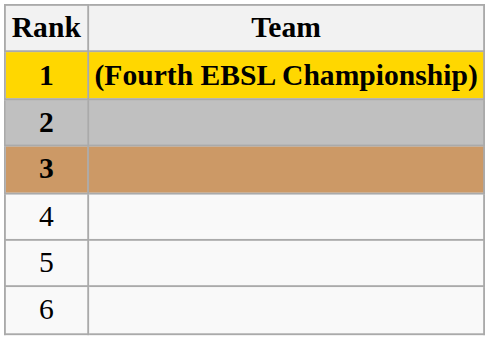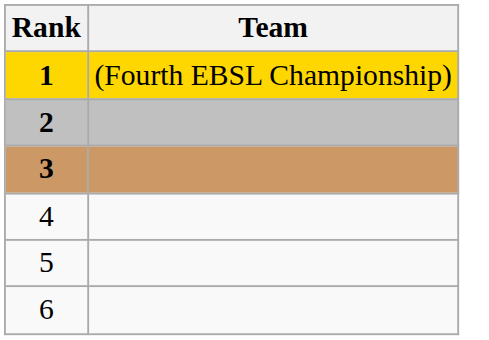(286, 74) bold -> (273, 74) normal
